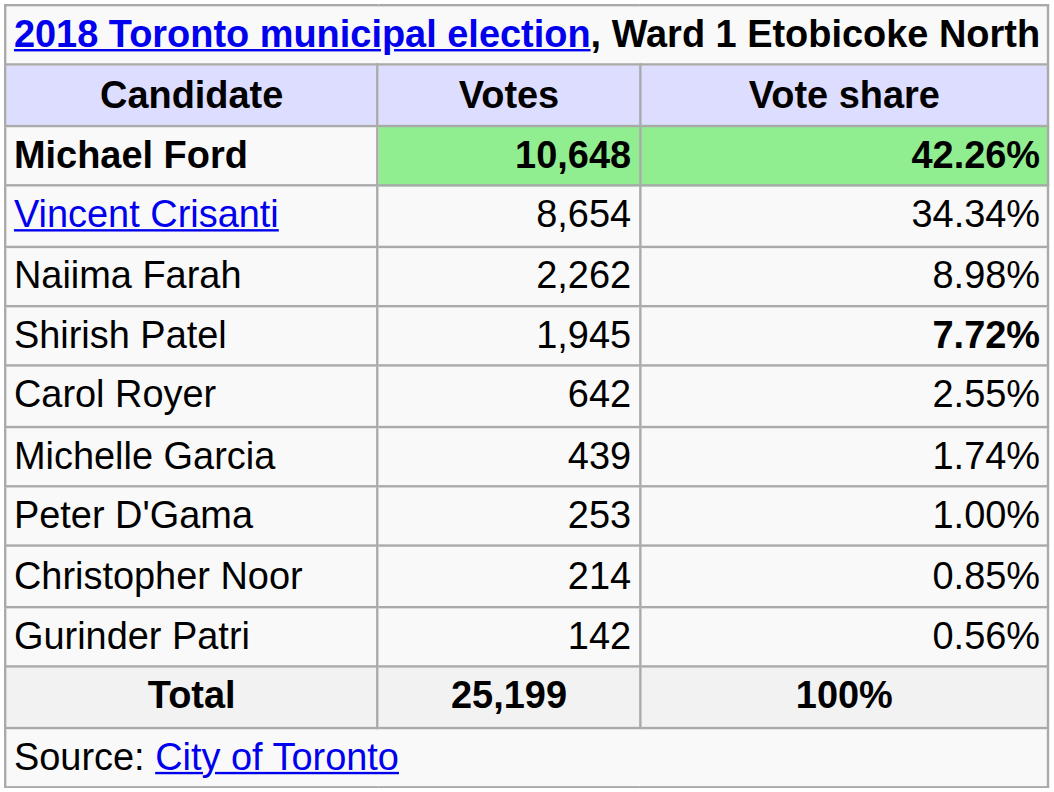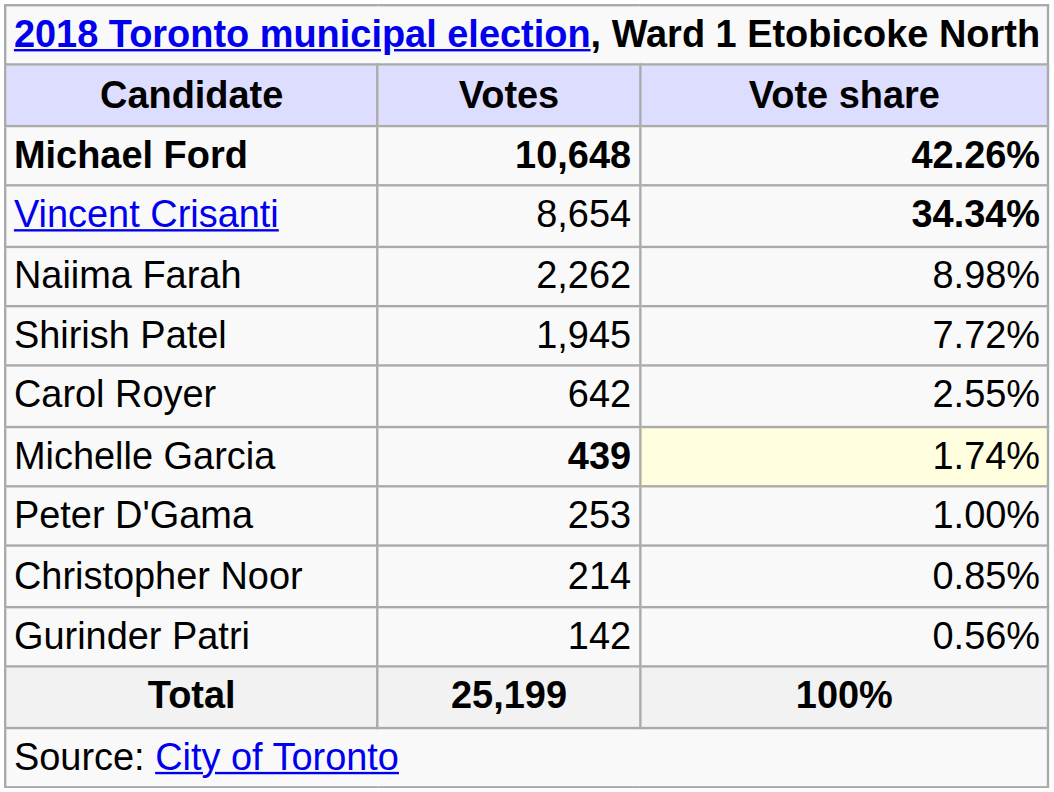(573, 154) lightgreen background -> (573, 154) no background
(976, 154) lightgreen background -> (976, 154) no background
(976, 214) normal -> (976, 214) bold
(986, 335) bold -> (986, 335) normal
(599, 455) normal -> (599, 455) bold
(986, 455) no background -> (986, 455) lightyellow background
